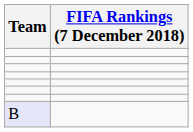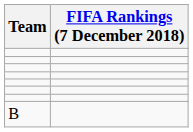(14, 114) lavender background -> (14, 114) no background
